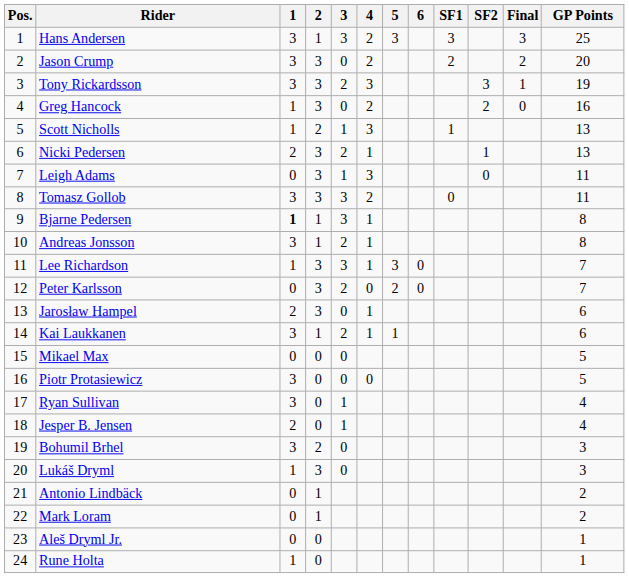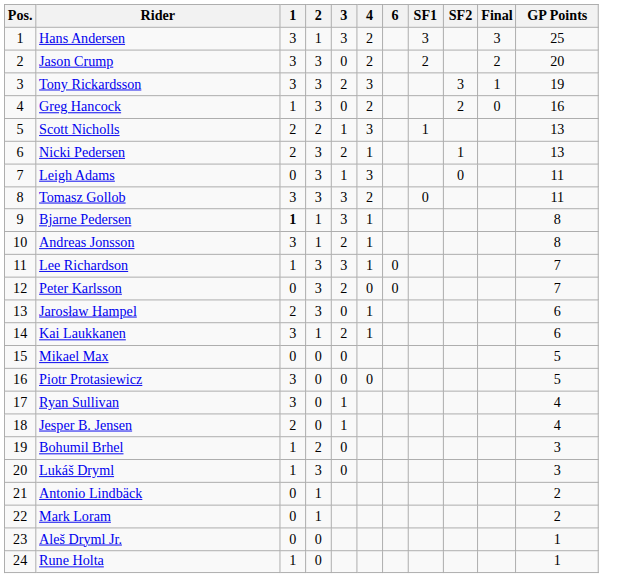- column: (395, 15)
(293, 129) 1 -> (293, 129) 2
(293, 447) 3 -> (293, 447) 1
